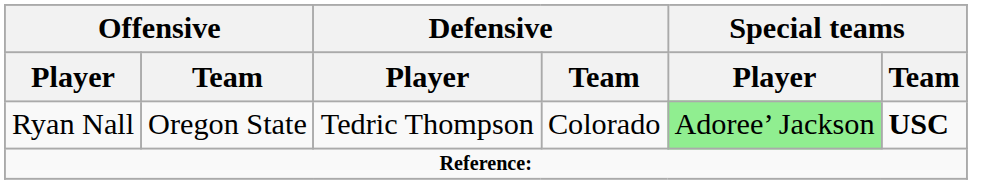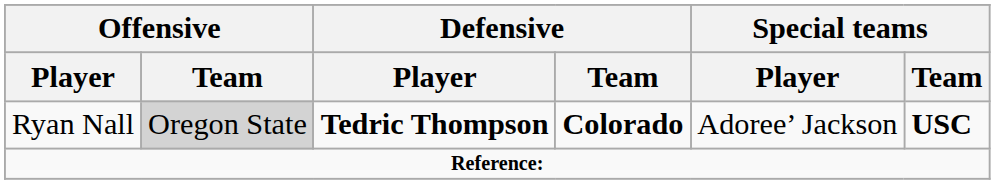(227, 124) no background -> (227, 124) lightgrey background
(427, 124) normal -> (435, 124) bold
(604, 124) normal -> (623, 124) bold
(774, 124) lightgreen background -> (797, 124) no background
